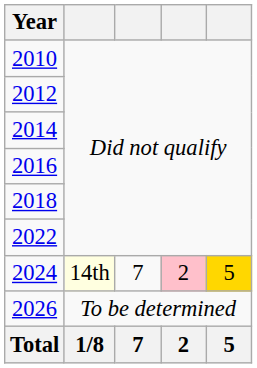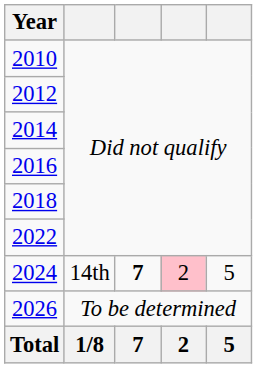(90, 272) lightyellow background -> (90, 272) no background
(138, 272) normal -> (138, 272) bold
(229, 272) gold background -> (229, 272) no background
